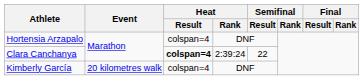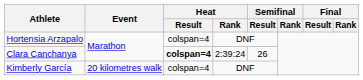(263, 54) 22 -> (263, 54) 26
